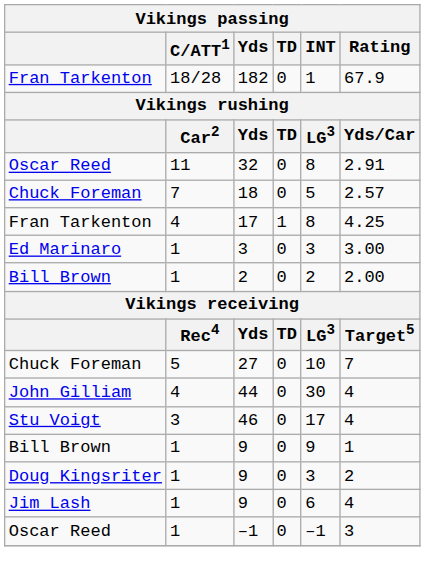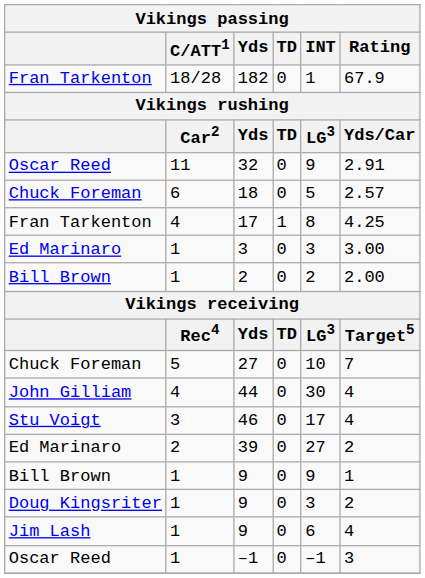(310, 166) 8 -> (310, 166) 9
(175, 194) 7 -> (175, 194) 6
+ row: (65, 448)
